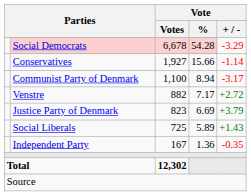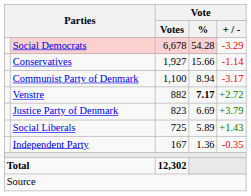(205, 95) normal -> (205, 95) bold
